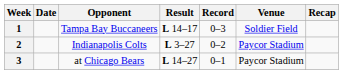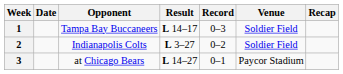(271, 45) Paycor Stadium -> (271, 45) Soldier Field
